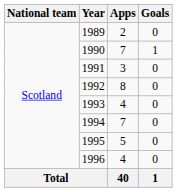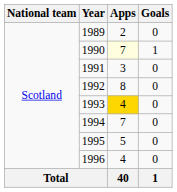(123, 50) no background -> (123, 50) lightyellow background
(123, 104) no background -> (123, 104) gold background
